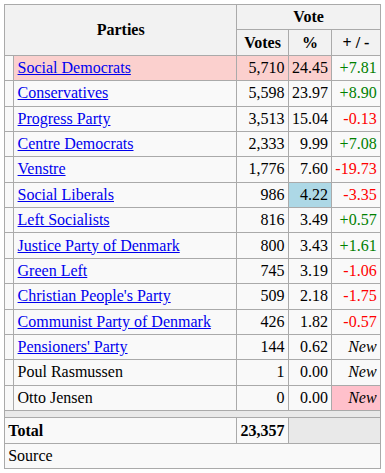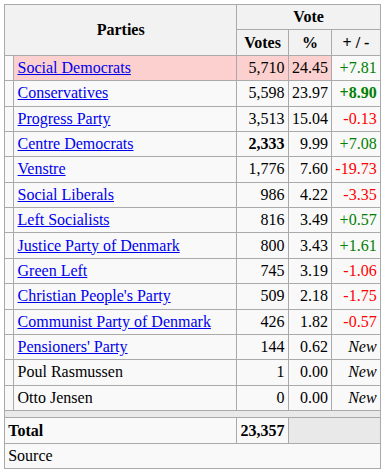(358, 93) normal -> (358, 93) bold
(267, 144) normal -> (267, 144) bold
(314, 194) lightblue background -> (314, 194) no background
(362, 397) pink background -> (362, 397) no background
